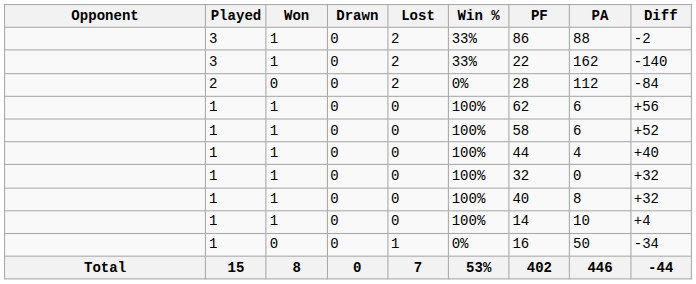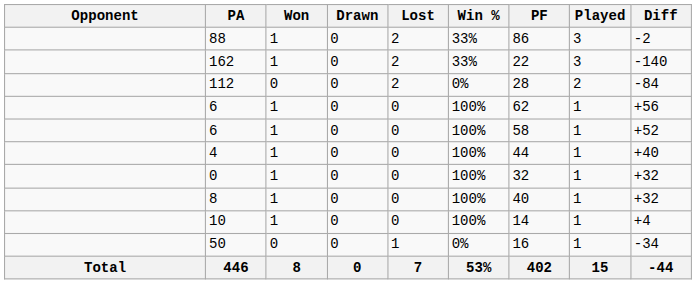columns swapped: (236, 16) <-> (600, 16)
